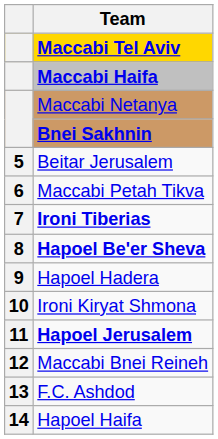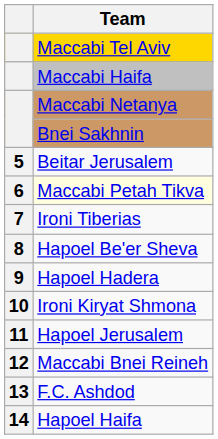(109, 48) bold -> (104, 48) normal
(98, 76) bold -> (95, 76) normal
(95, 134) bold -> (91, 134) normal
(121, 191) no background -> (121, 191) lightyellow background
(94, 220) bold -> (89, 220) normal
(121, 248) bold -> (117, 248) normal
(115, 334) bold -> (110, 334) normal
